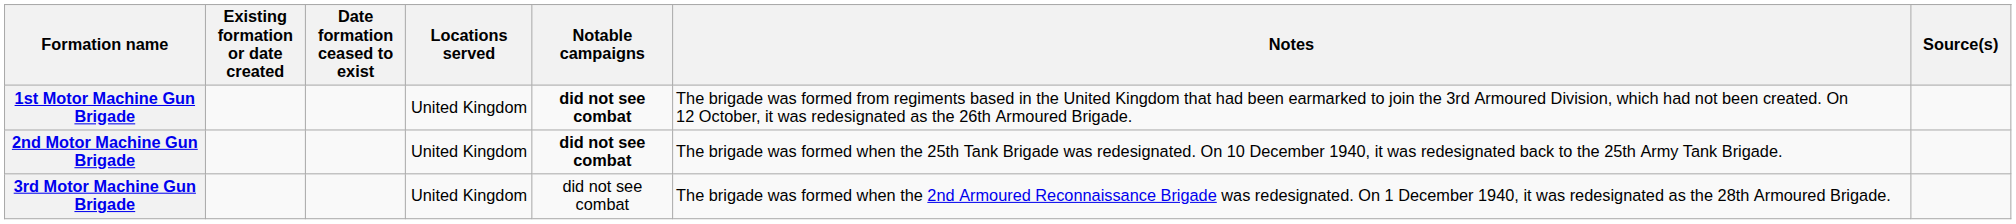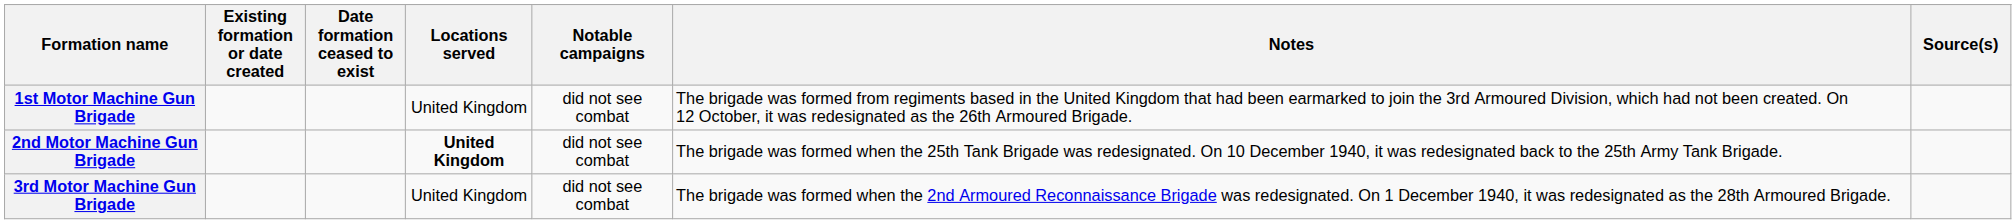(602, 107) bold -> (602, 107) normal
(469, 151) normal -> (469, 151) bold
(602, 151) bold -> (602, 151) normal
